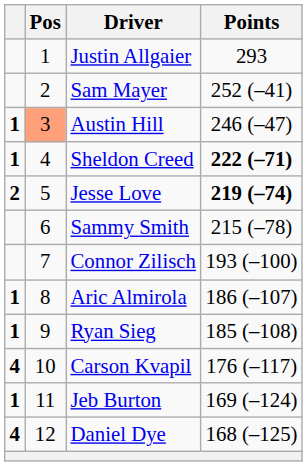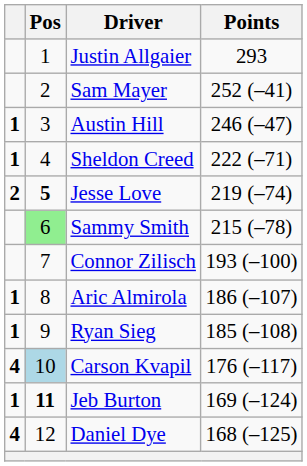(45, 124) lightsalmon background -> (45, 124) no background
(252, 159) bold -> (252, 159) normal
(45, 193) normal -> (45, 193) bold
(252, 193) bold -> (252, 193) normal
(45, 227) no background -> (45, 227) lightgreen background
(45, 365) no background -> (45, 365) lightblue background
(45, 399) normal -> (45, 399) bold
